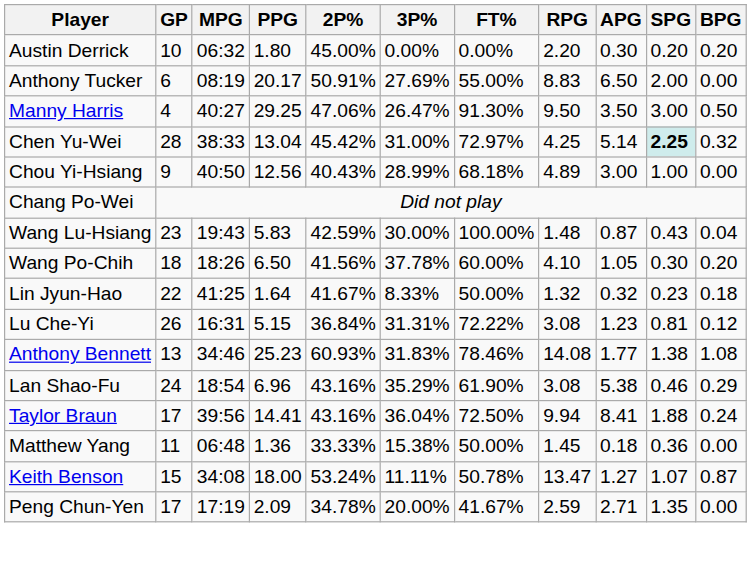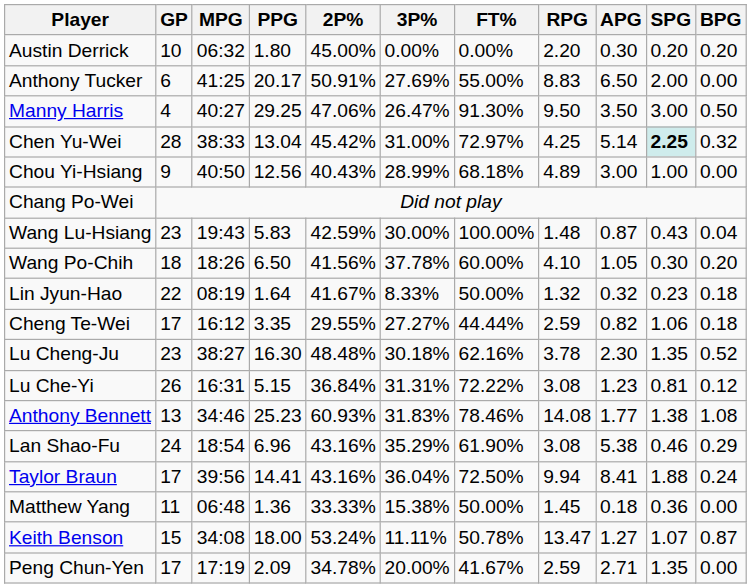(221, 80) 08:19 -> (221, 80) 41:25
(221, 293) 41:25 -> (221, 293) 08:19
+ row: (70, 324)
+ row: (64, 354)
